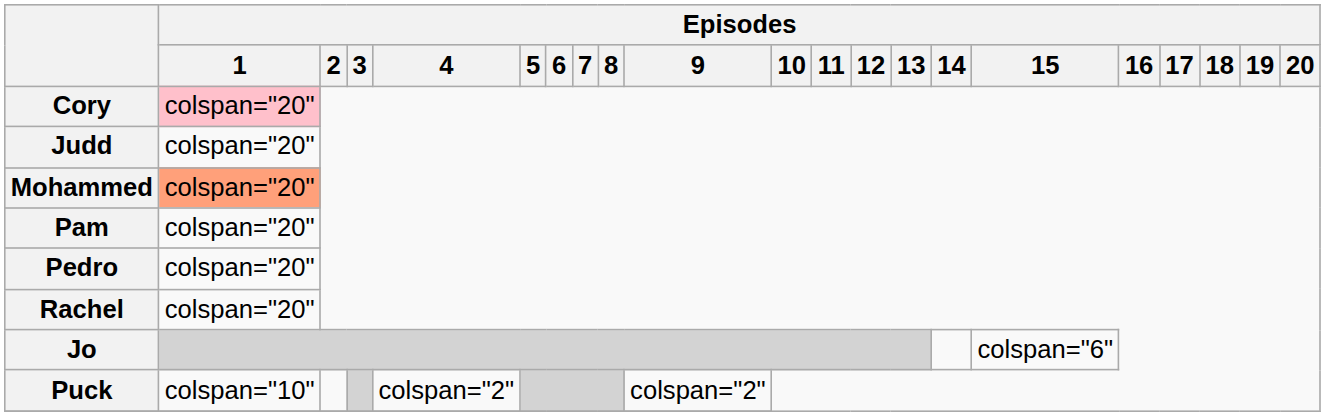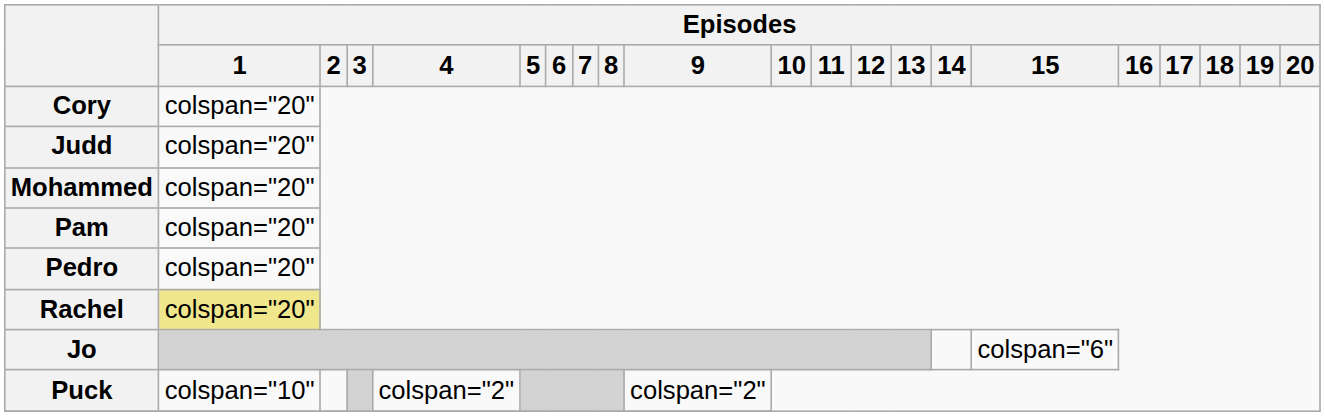(240, 106) pink background -> (240, 106) no background
(240, 187) lightsalmon background -> (240, 187) no background
(240, 308) no background -> (240, 308) khaki background
